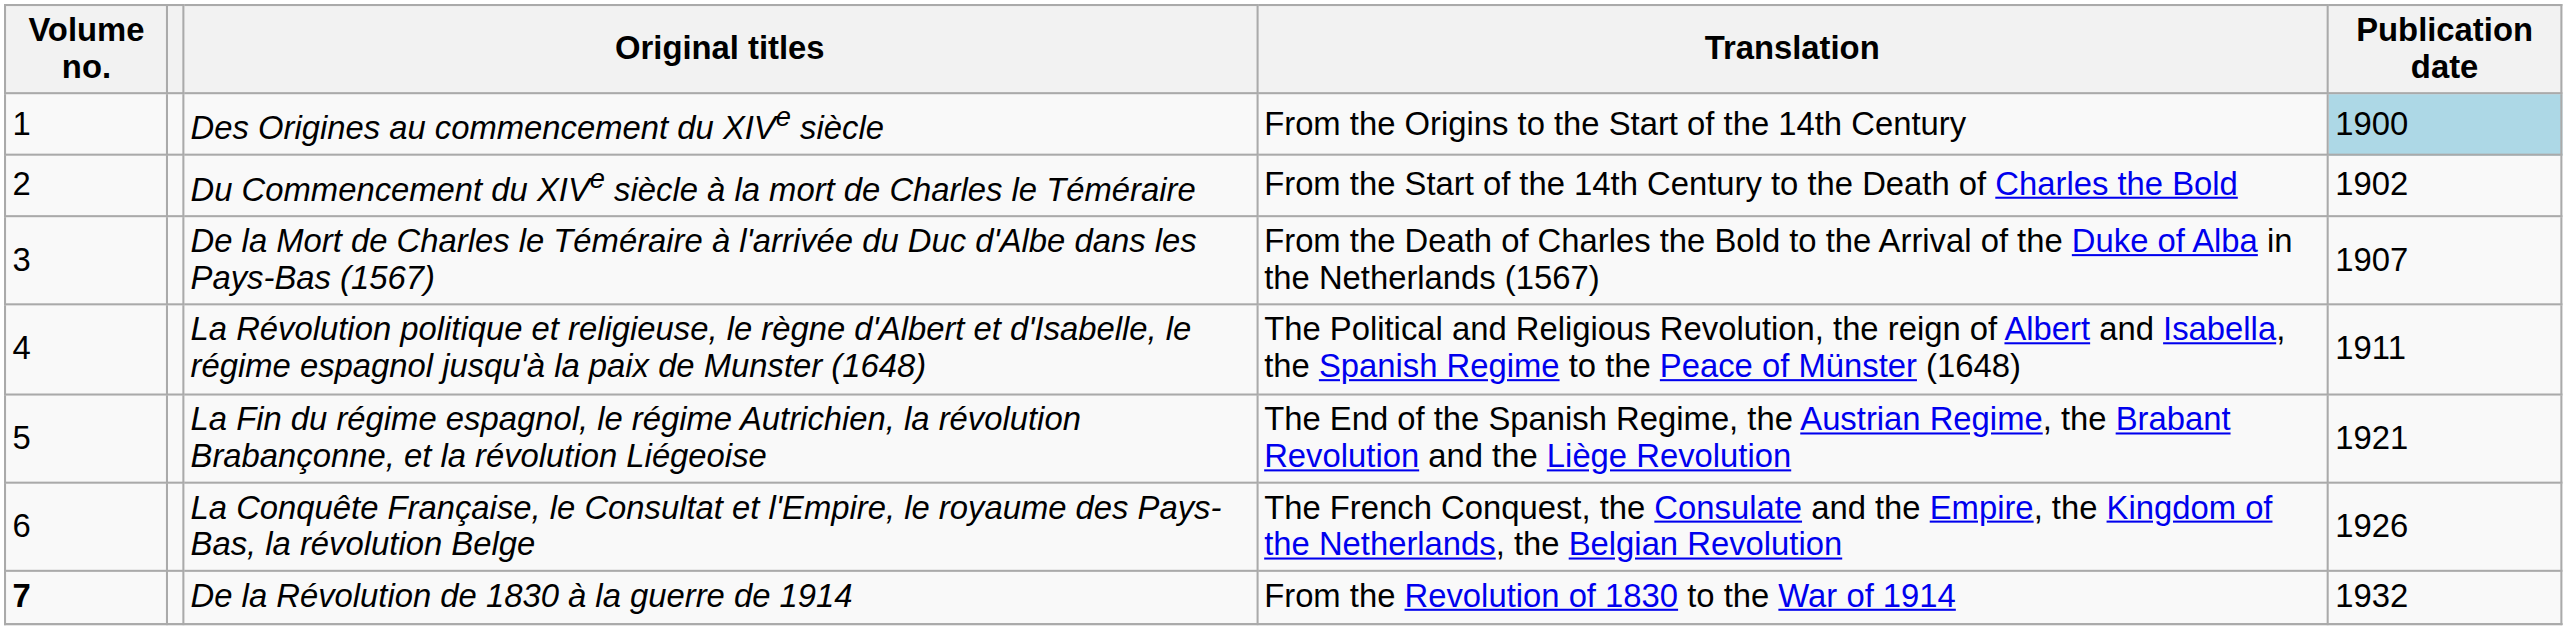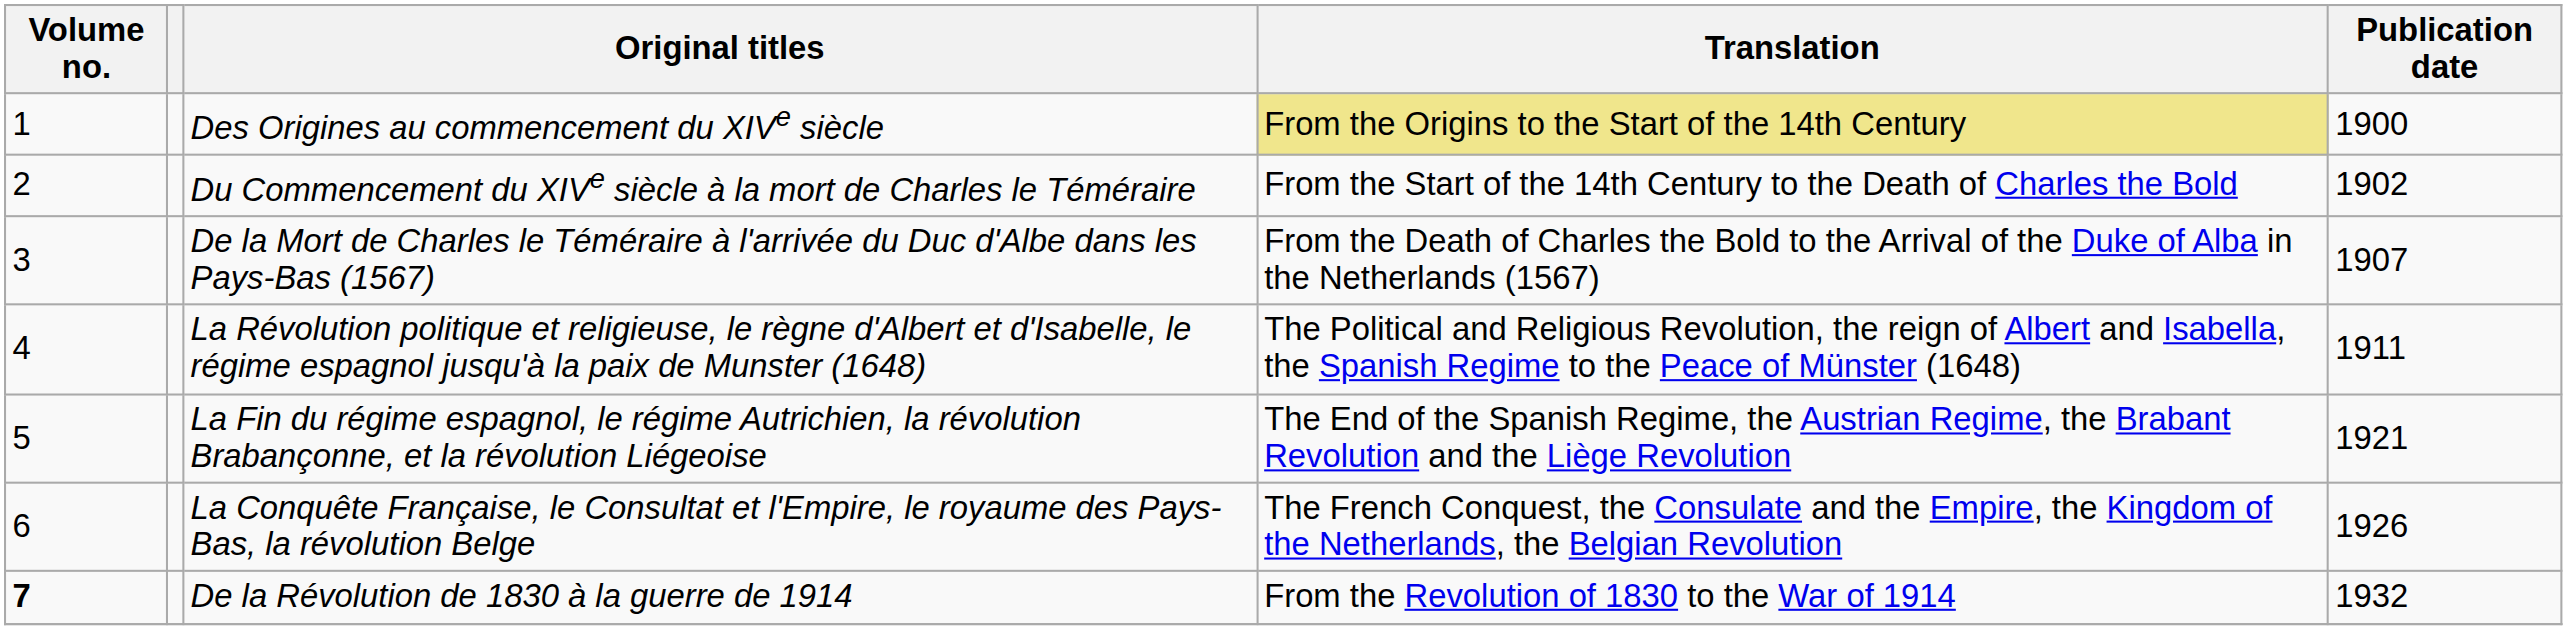(1615, 123) no background -> (1615, 123) khaki background
(2372, 123) lightblue background -> (2372, 123) no background
